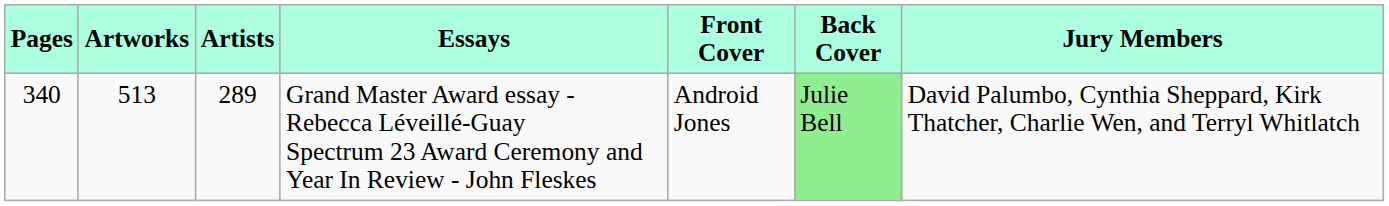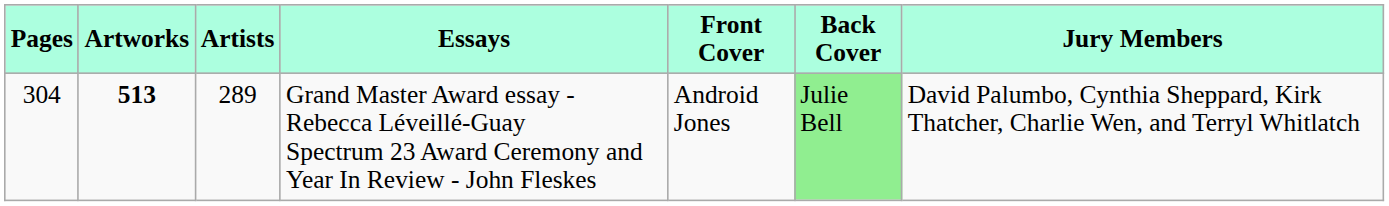(42, 93) 340 -> (42, 93) 304
(137, 93) normal -> (137, 93) bold
